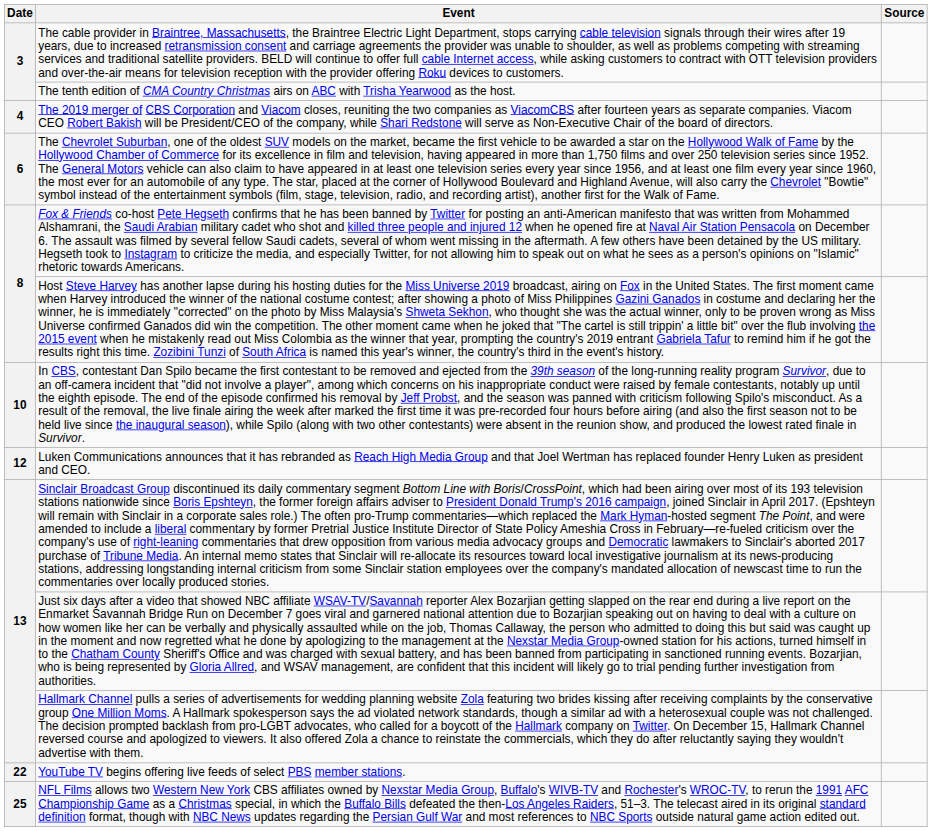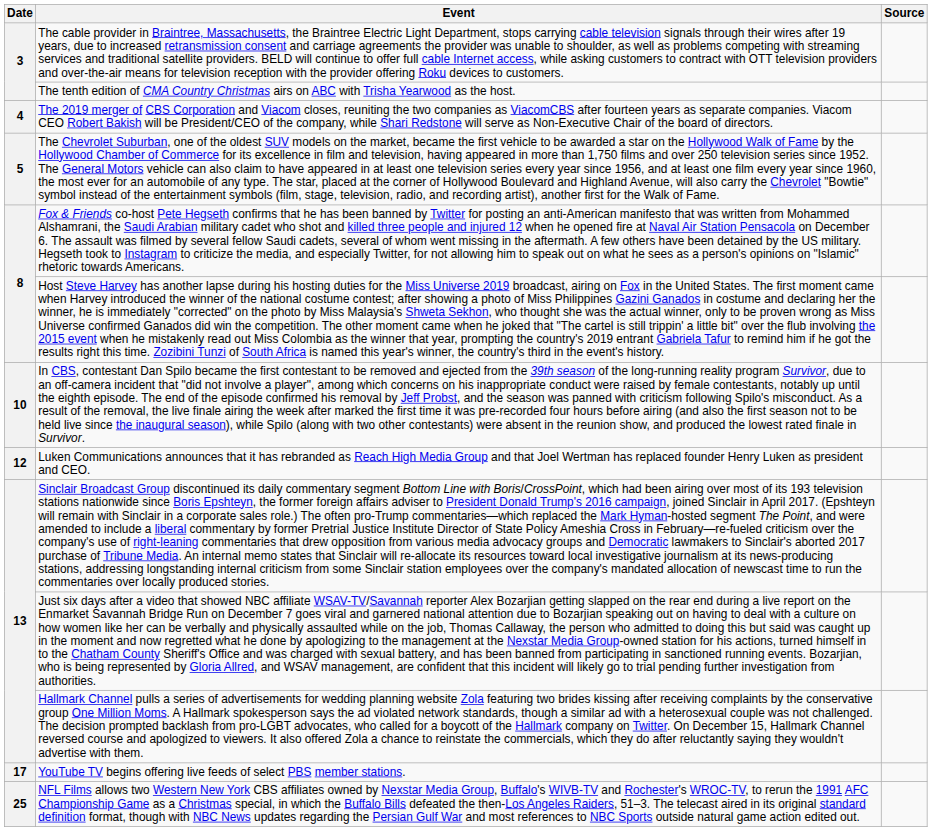(20, 168) 6 -> (20, 168) 5
(20, 772) 22 -> (20, 772) 17
